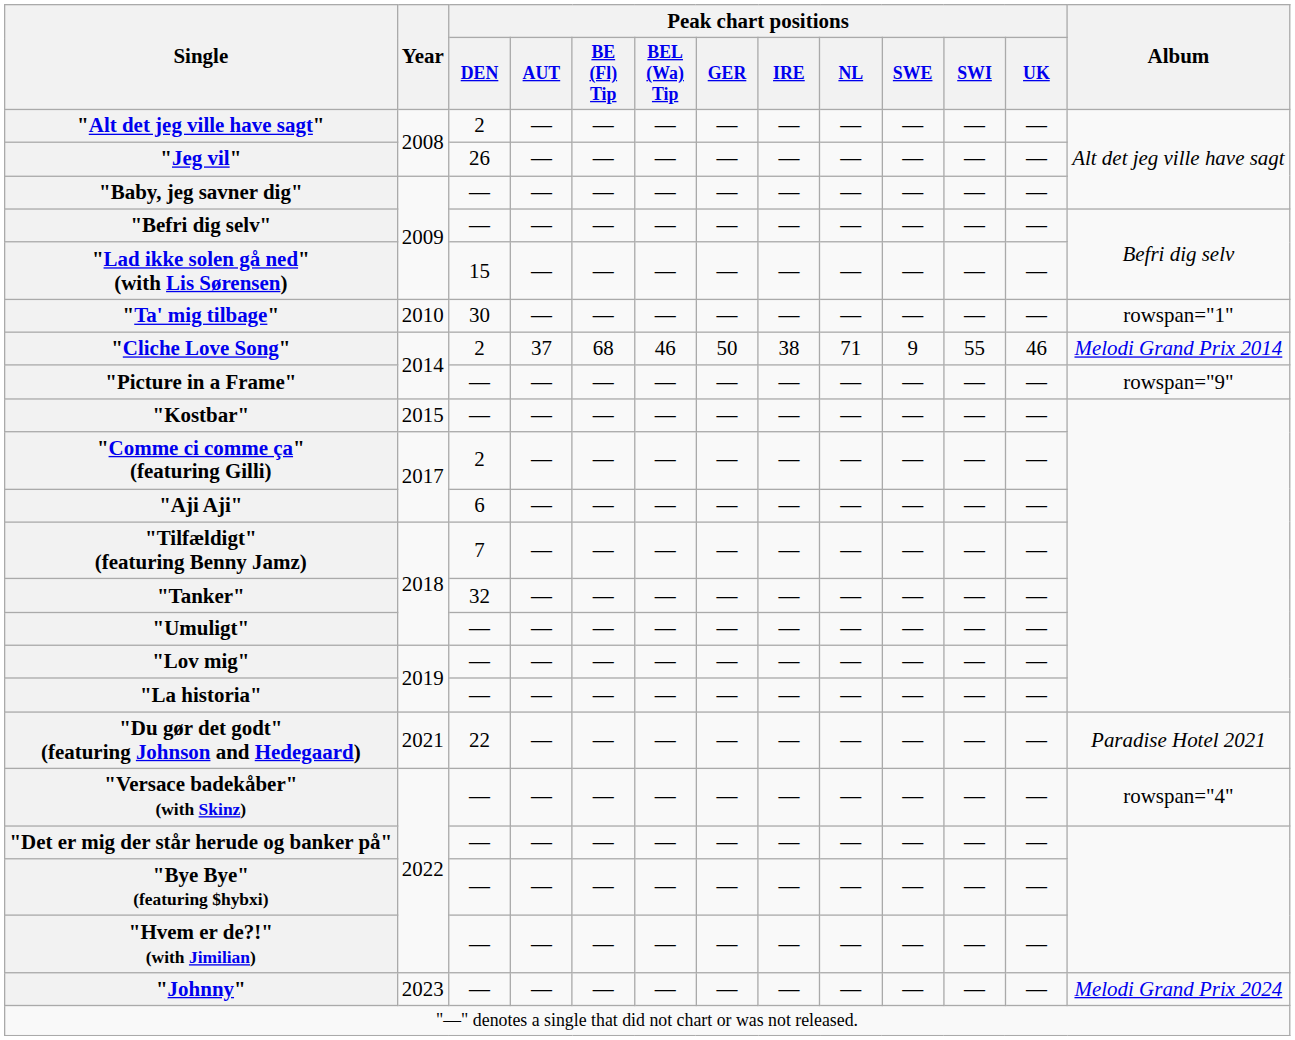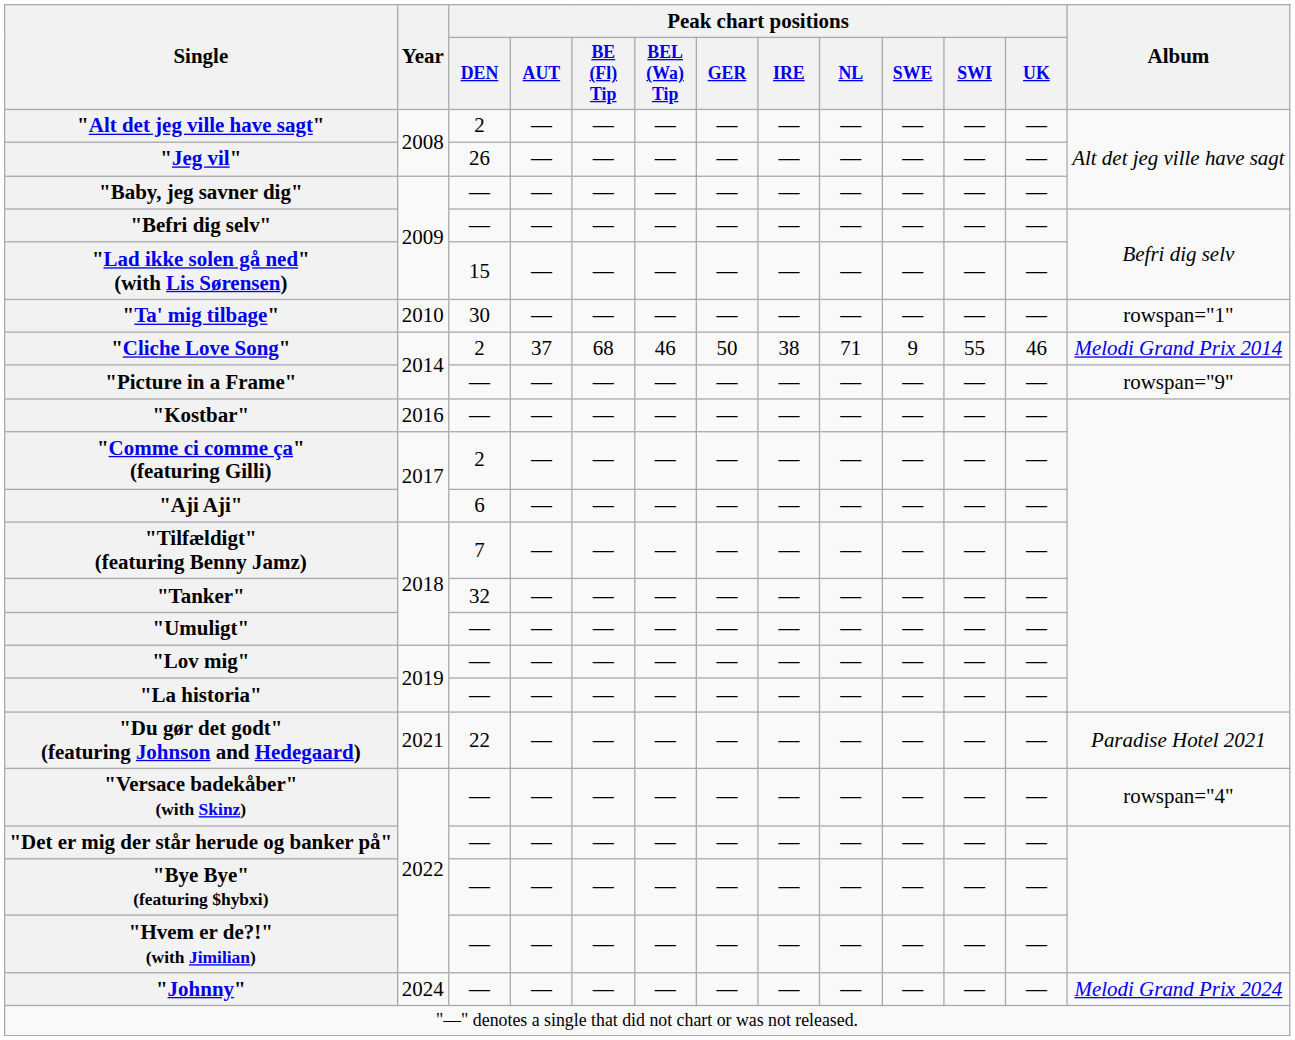(423, 415) 2015 -> (423, 415) 2016
(423, 988) 2023 -> (423, 988) 2024
